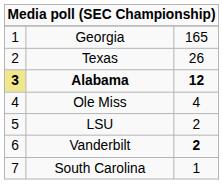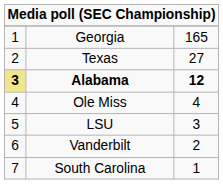(196, 59) 26 -> (196, 59) 27
(196, 124) 2 -> (196, 124) 3
(196, 146) bold -> (196, 146) normal
